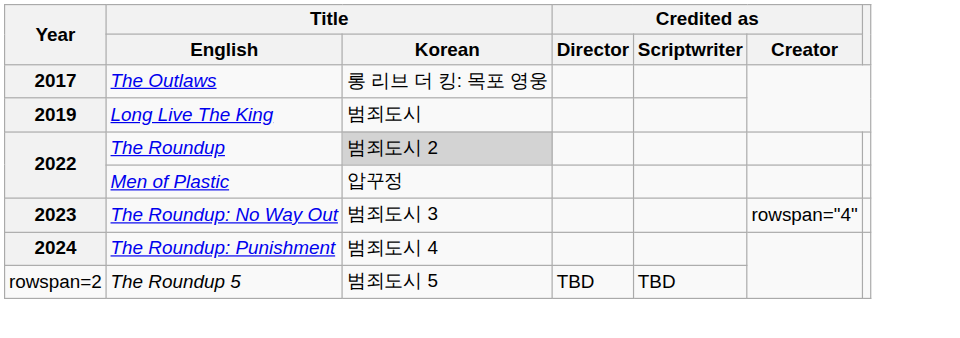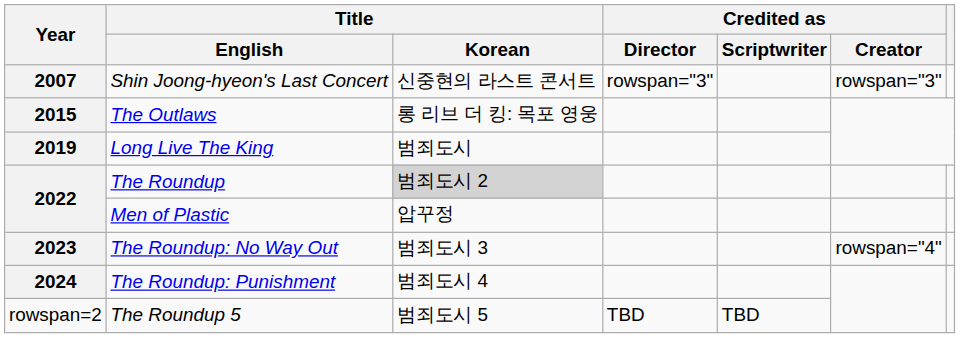+ row: (249, 81)
(55, 81) 2017 -> (55, 114) 2015
